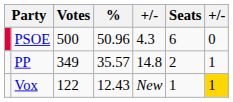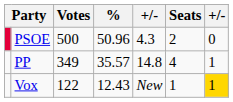(173, 39) 6 -> (173, 39) 2
(173, 62) 2 -> (173, 62) 4
